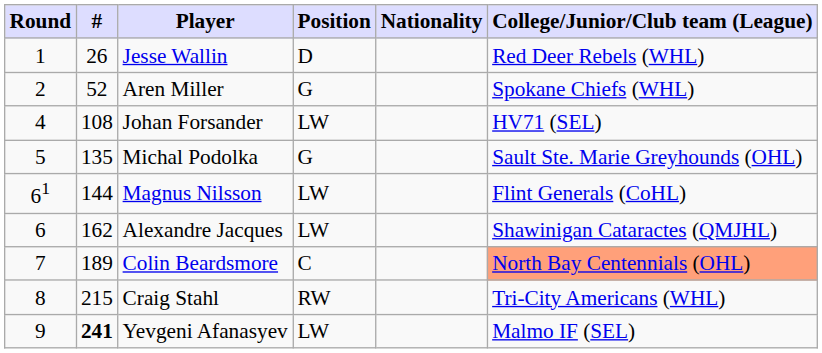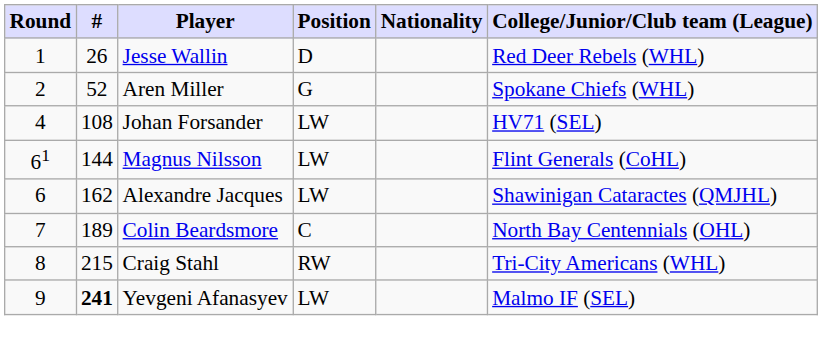- row: (190, 156)
(621, 263) lightsalmon background -> (621, 229) no background
